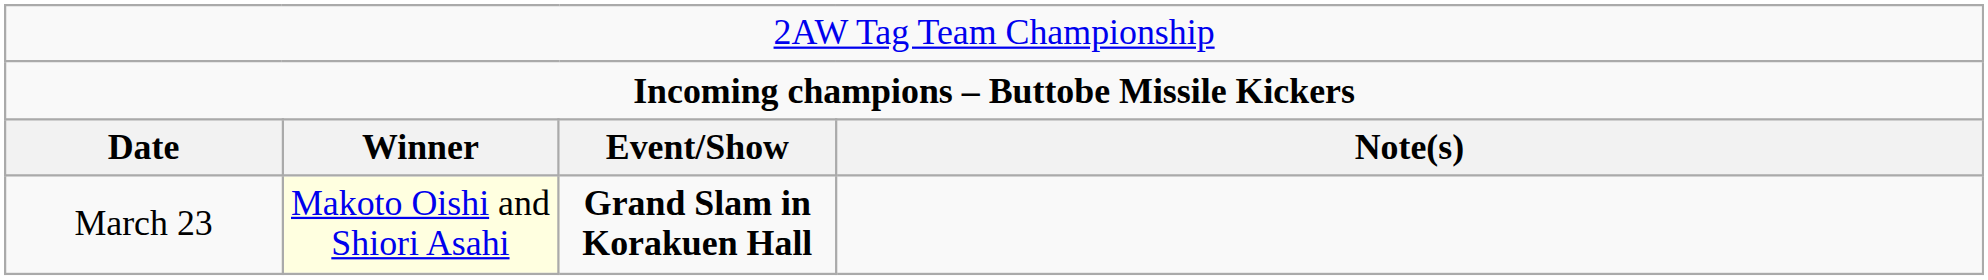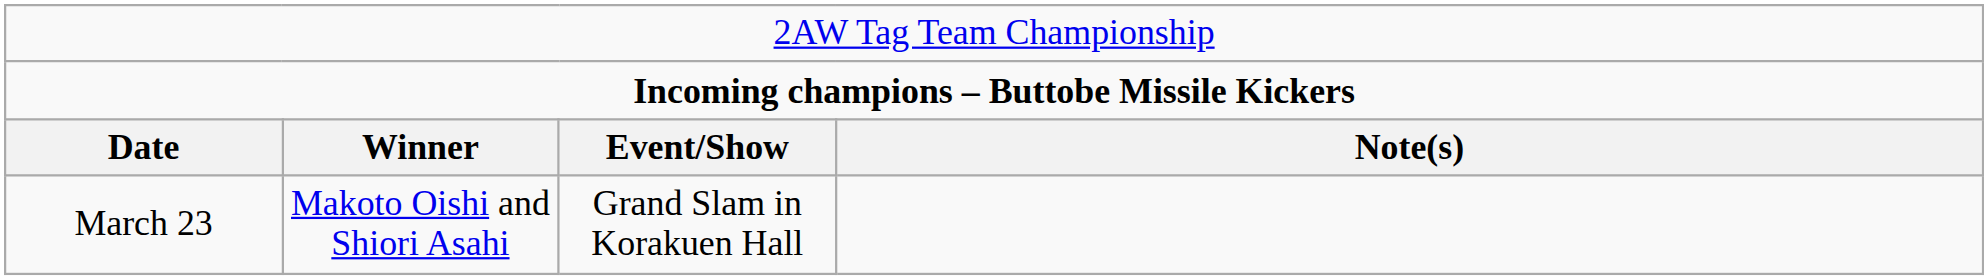(420, 223) lightyellow background -> (420, 223) no background
(697, 223) bold -> (697, 223) normal
